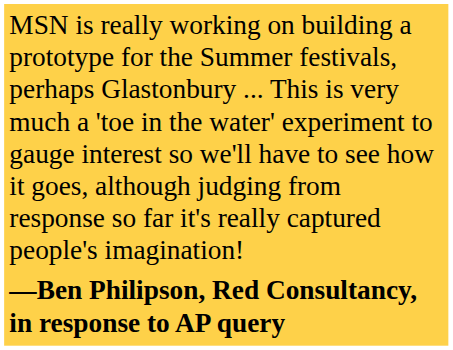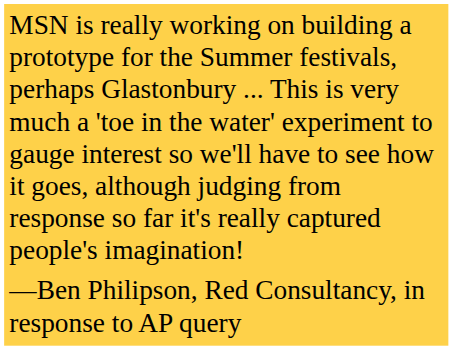(213, 307) bold -> (217, 307) normal
